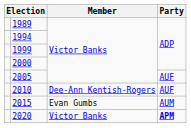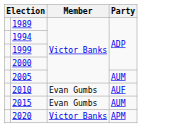(167, 77) AUF -> (118, 77) AUM
(102, 90) Dee-Ann Kentish-Rogers -> (73, 90) Evan Gumbs
(167, 116) bold -> (118, 116) normal
